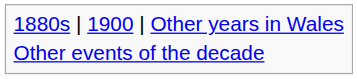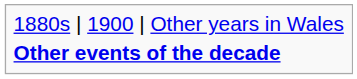(139, 53) normal -> (147, 53) bold
